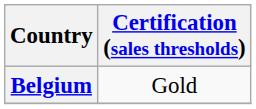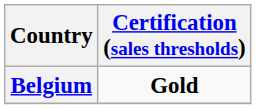(174, 84) normal -> (174, 84) bold
